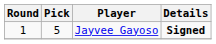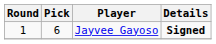(57, 30) 5 -> (57, 30) 6
